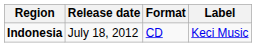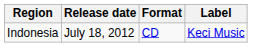(35, 32) bold -> (33, 32) normal
